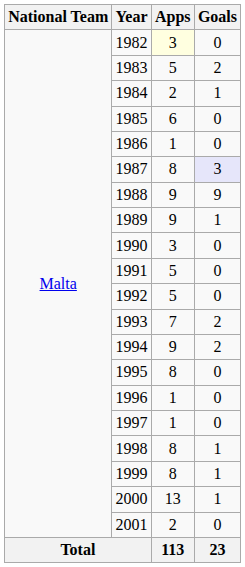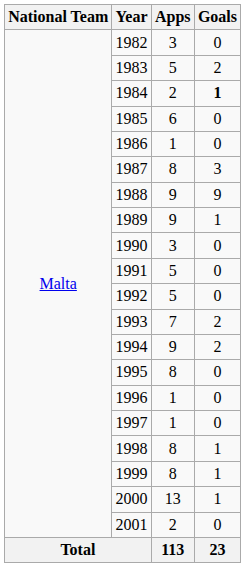(173, 42) lightyellow background -> (173, 42) no background
(217, 93) normal -> (217, 93) bold
(217, 169) lavender background -> (217, 169) no background
